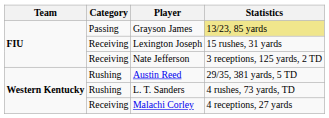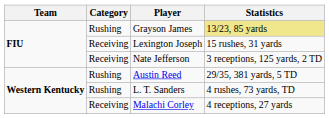(104, 28) Passing -> (105, 28) Rushing
